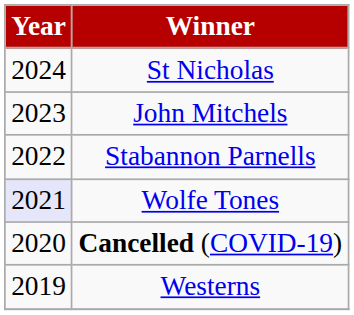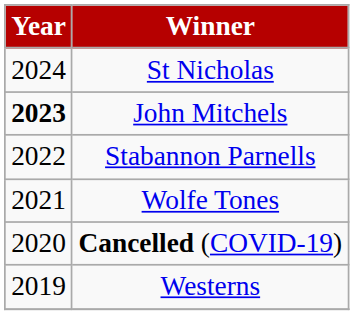(39, 112) normal -> (39, 112) bold
(39, 199) lavender background -> (39, 199) no background
